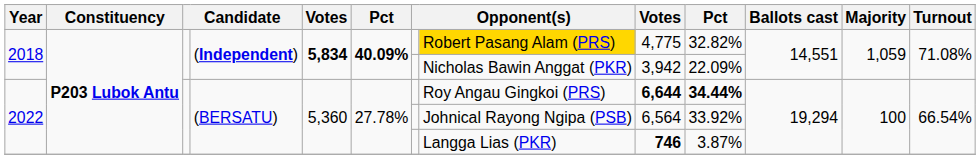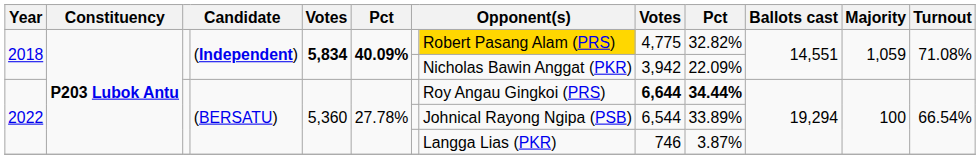(661, 117) 6,564 -> (661, 117) 6,544
(715, 117) 33.92% -> (715, 117) 33.89%
(668, 142) bold -> (668, 142) normal
